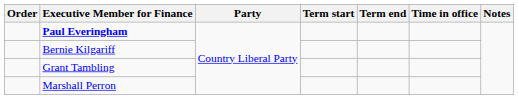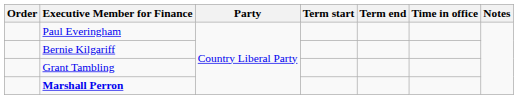(85, 31) bold -> (82, 31) normal
(79, 85) normal -> (83, 85) bold
